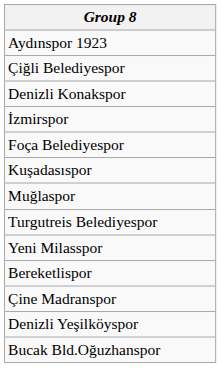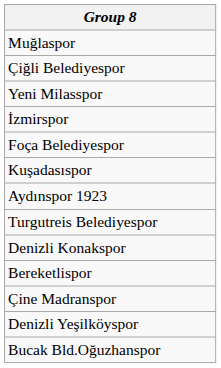(58, 43) Aydınspor 1923 -> (42, 43) Muğlaspor
(67, 94) Denizli Konakspor -> (55, 94) Yeni Milasspor
(42, 196) Muğlaspor -> (58, 196) Aydınspor 1923
(55, 247) Yeni Milasspor -> (67, 247) Denizli Konakspor
